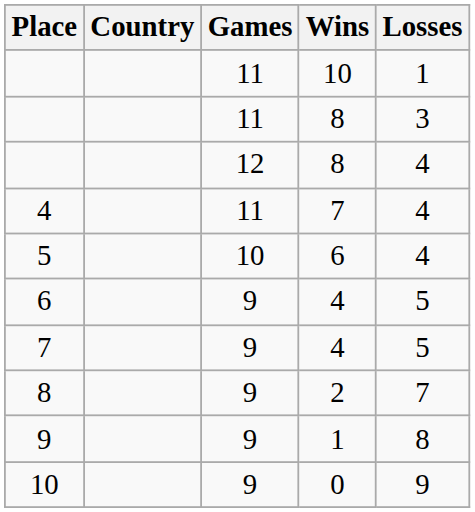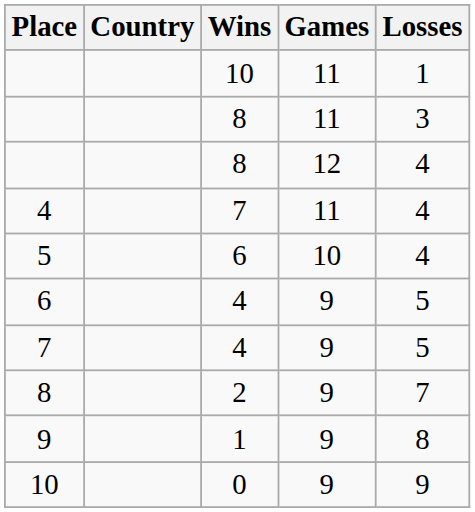columns swapped: (250, 27) <-> (337, 27)
